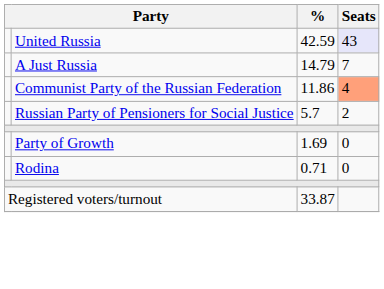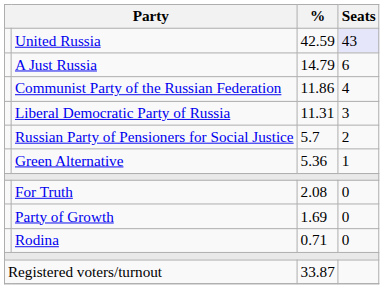(346, 64) 7 -> (346, 64) 6
(346, 88) lightsalmon background -> (346, 88) no background
+ row: (123, 112)
+ row: (69, 161)
+ row: (44, 192)
